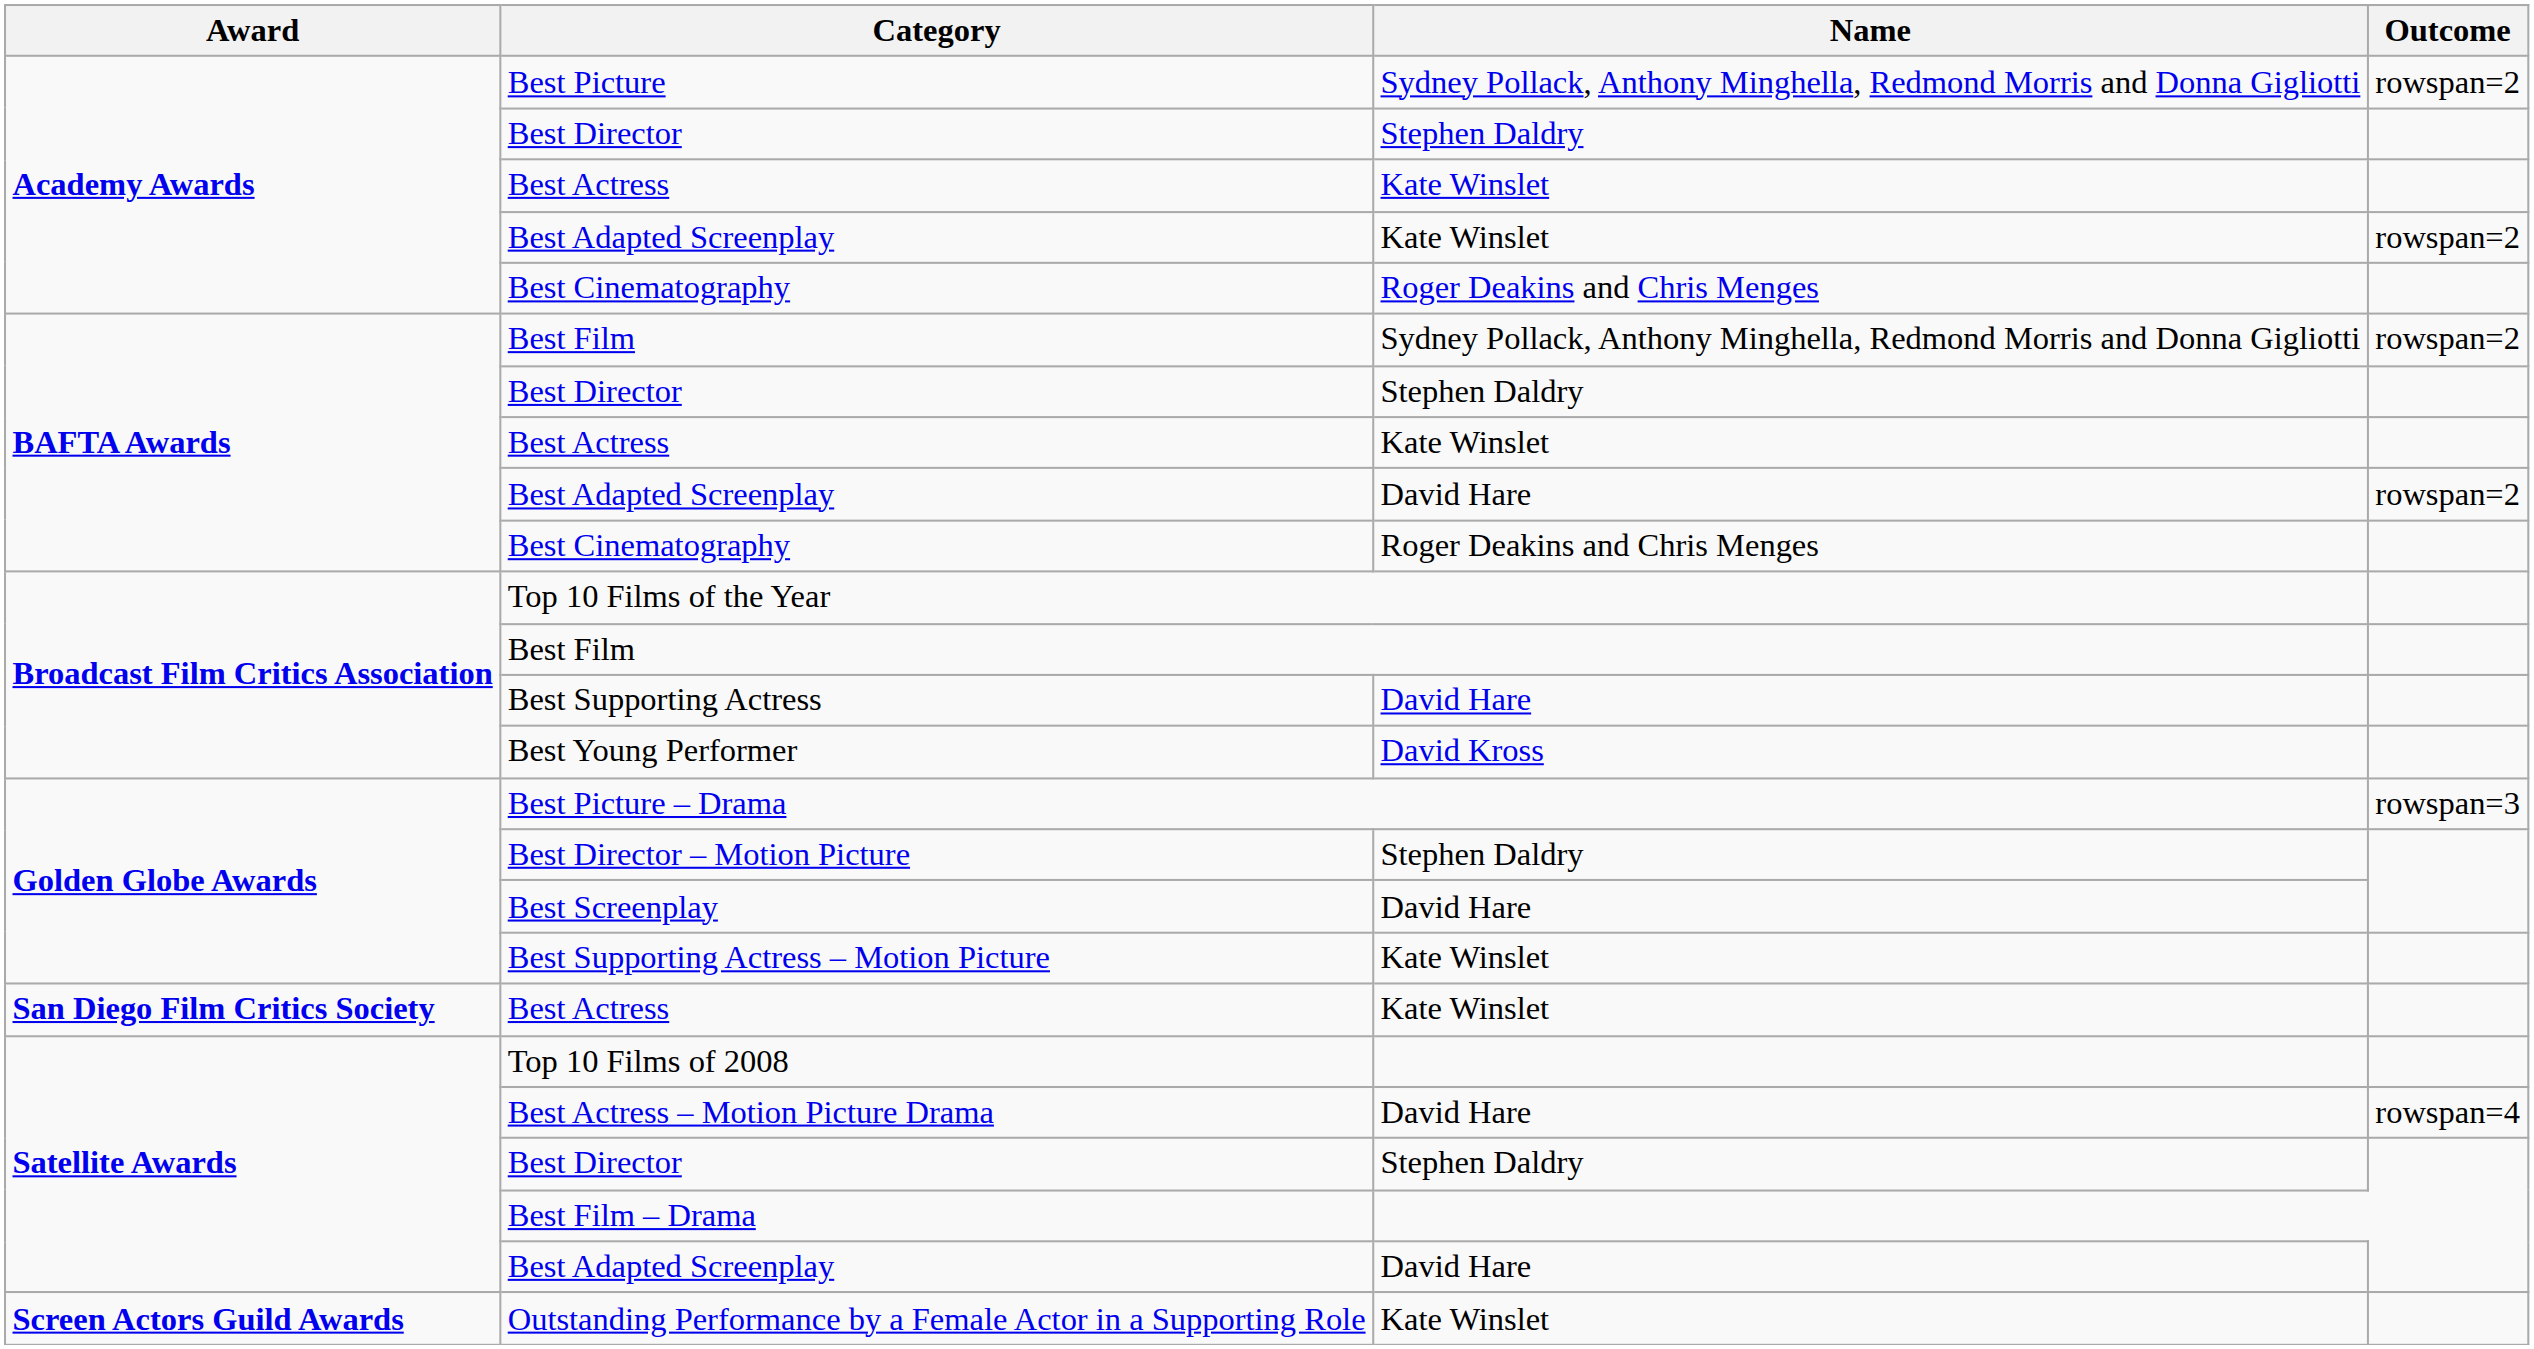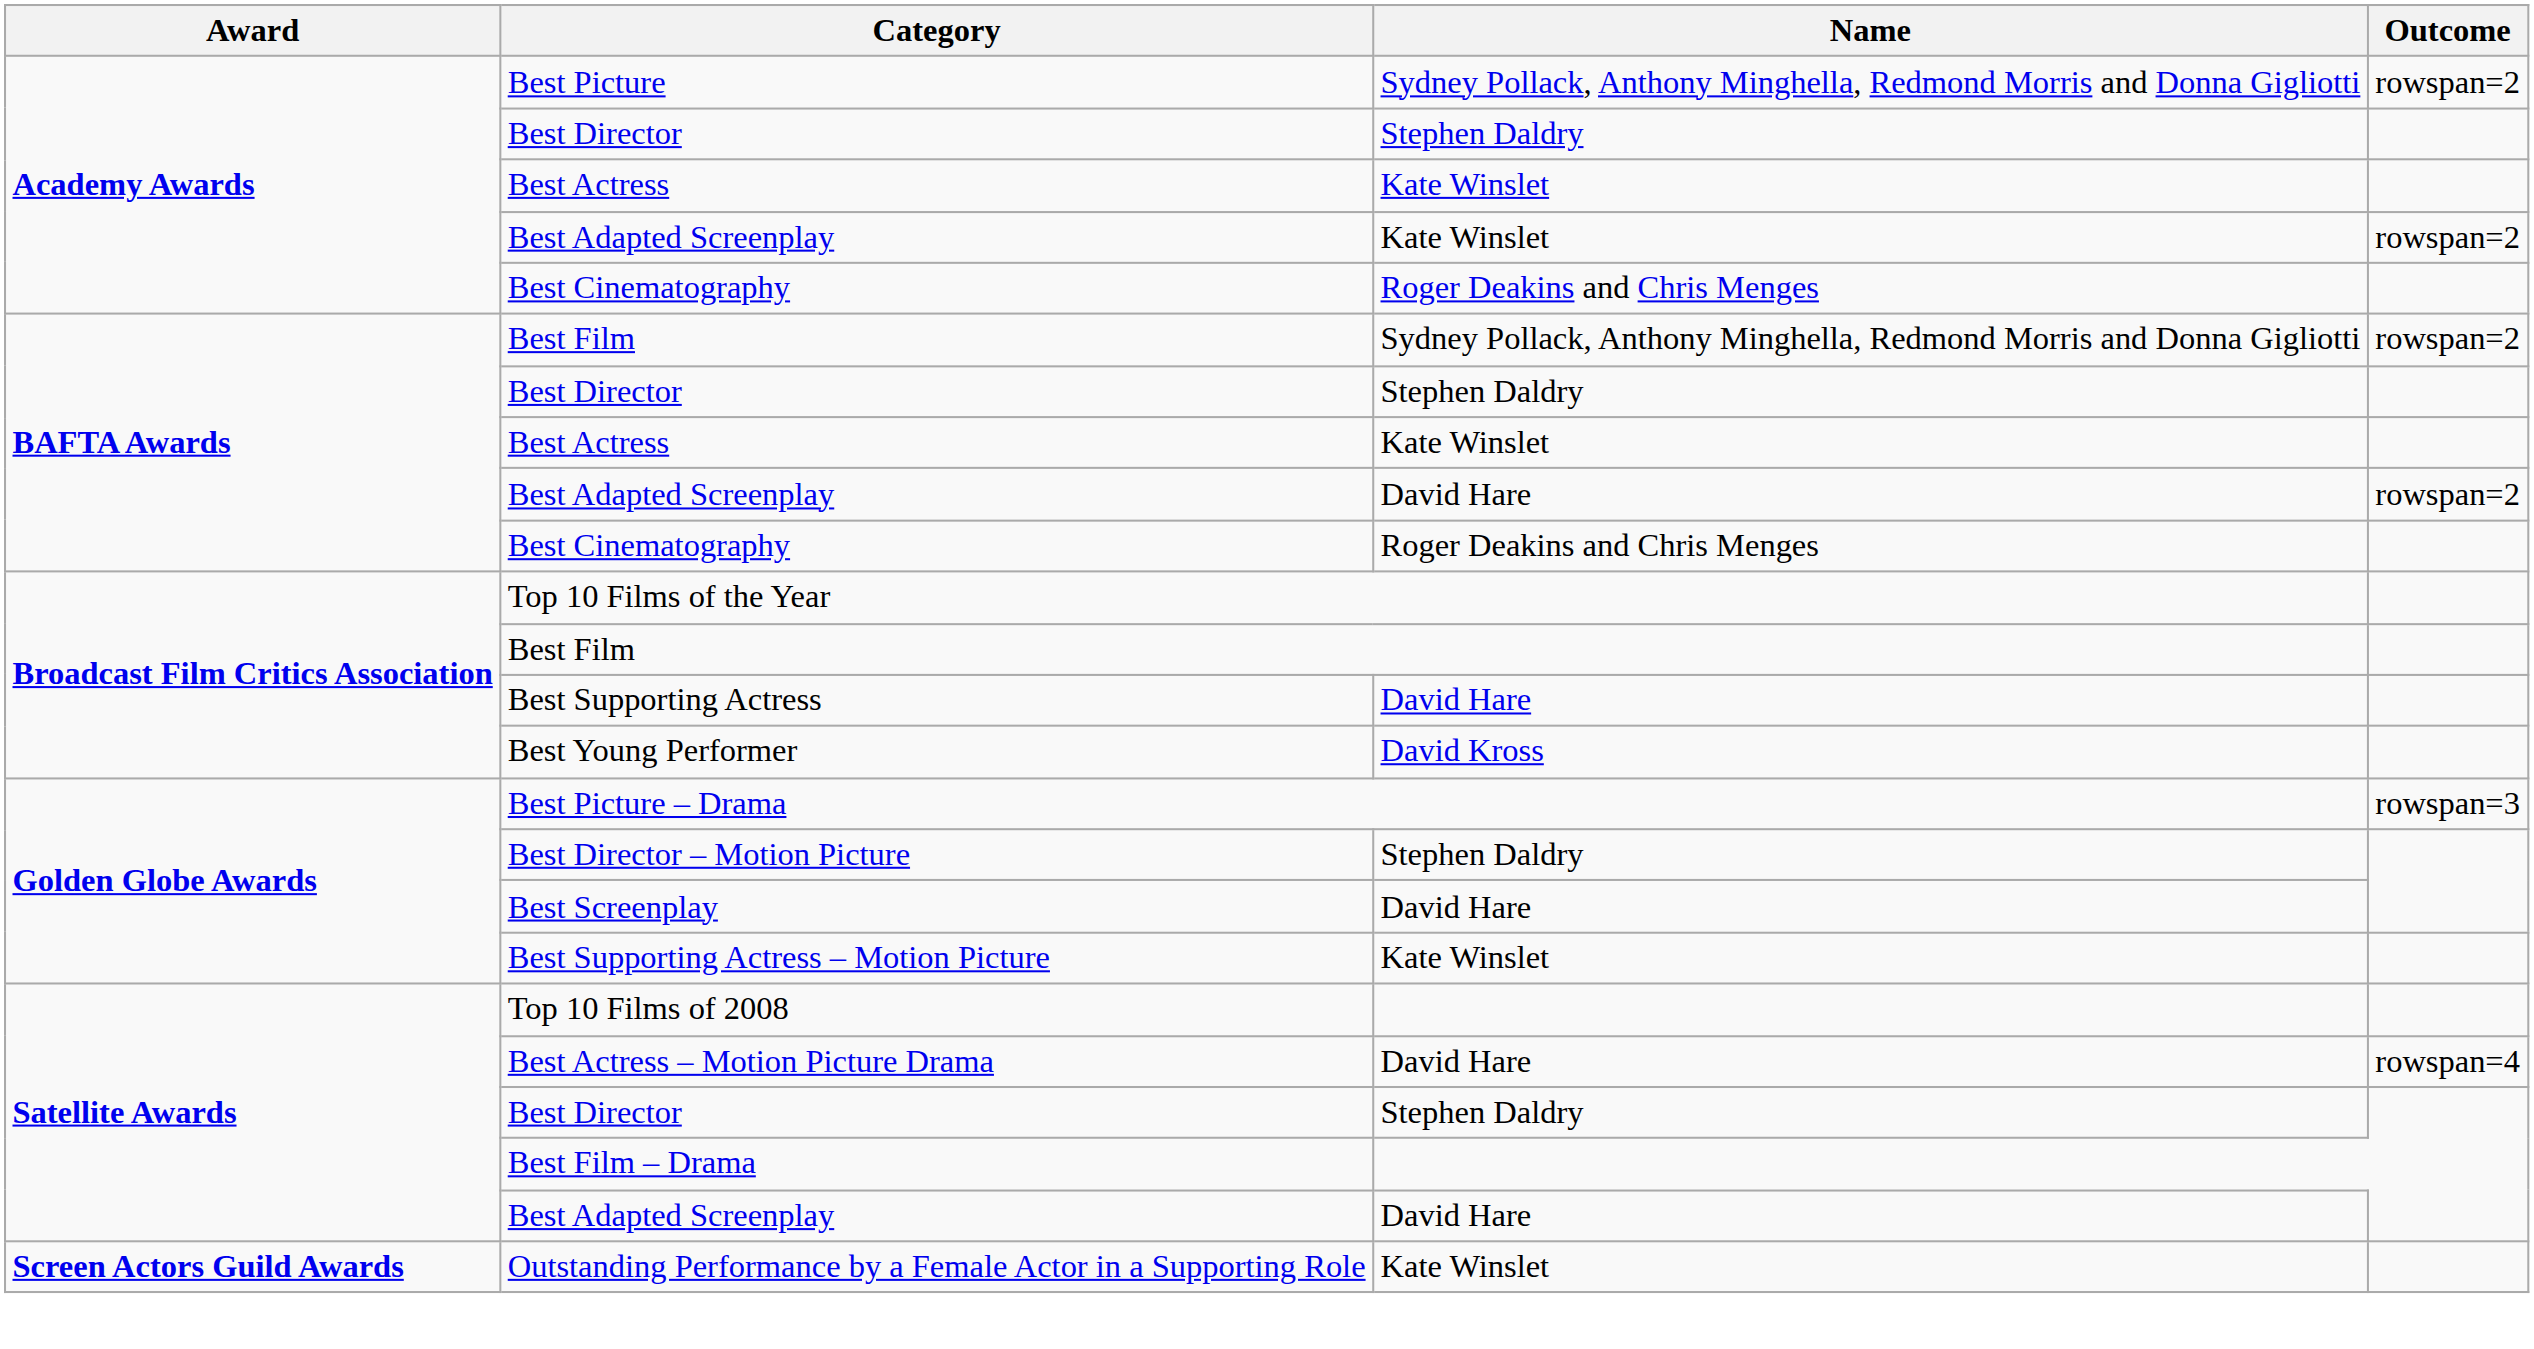- row: (224, 1008)
